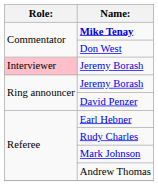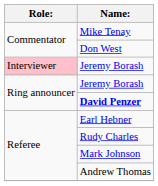(107, 31) bold -> (105, 31) normal
(109, 101) normal -> (110, 101) bold
